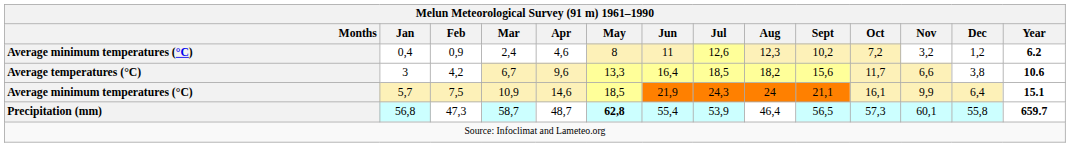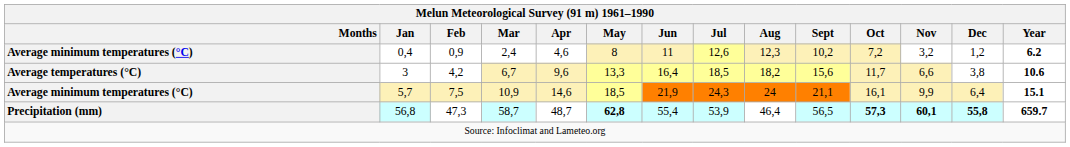(875, 111) normal -> (875, 111) bold
(926, 111) normal -> (926, 111) bold
(977, 111) normal -> (977, 111) bold
